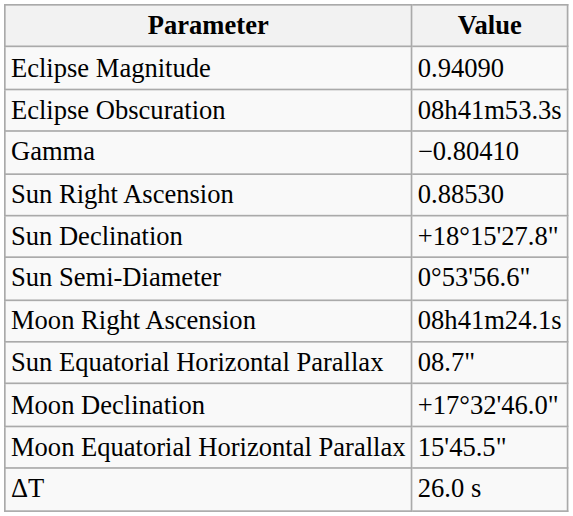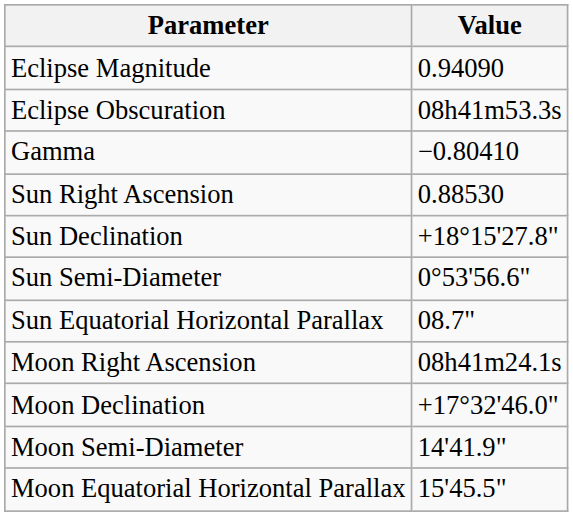rows swapped: (197, 362) <-> (133, 320)
+ row: (127, 446)
- row: (28, 488)
